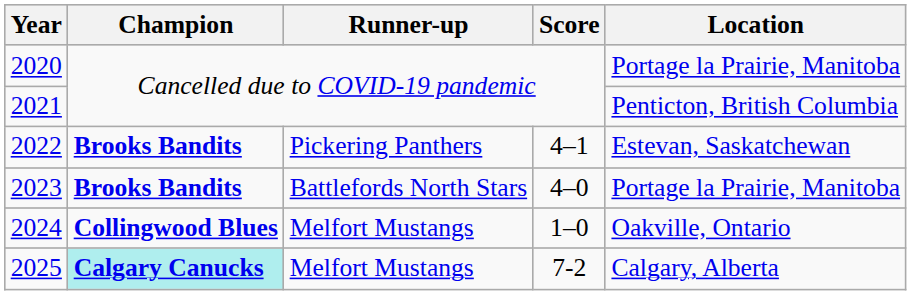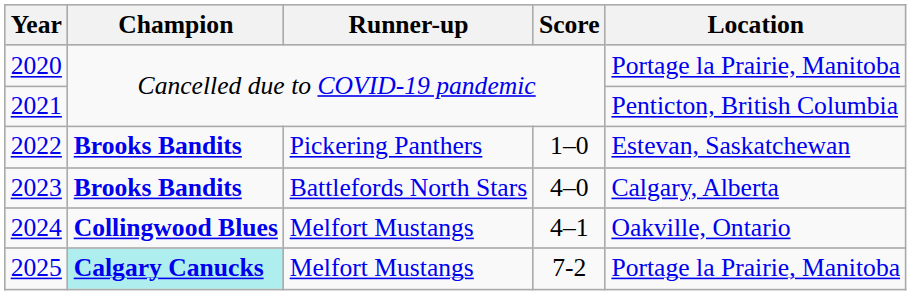(569, 146) 4–1 -> (569, 146) 1–0
(756, 187) Portage la Prairie, Manitoba -> (695, 187) Calgary, Alberta
(569, 227) 1–0 -> (569, 227) 4–1
(695, 268) Calgary, Alberta -> (756, 268) Portage la Prairie, Manitoba
